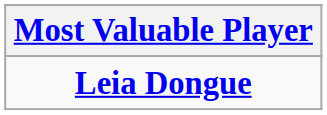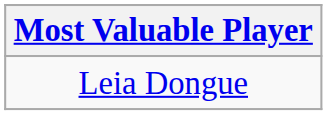(163, 82) bold -> (163, 82) normal
